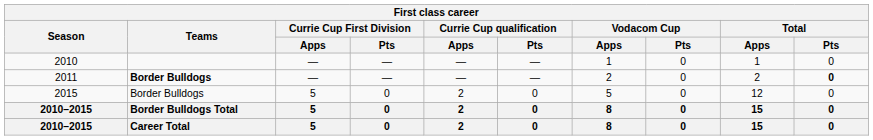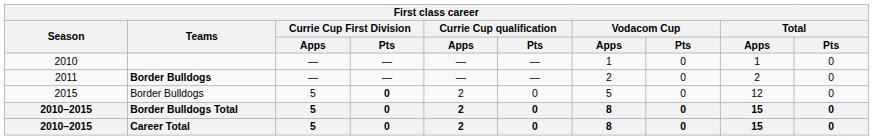(831, 77) bold -> (831, 77) normal
(387, 94) normal -> (387, 94) bold
